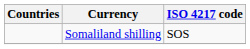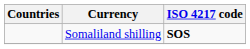(178, 33) normal -> (178, 33) bold
